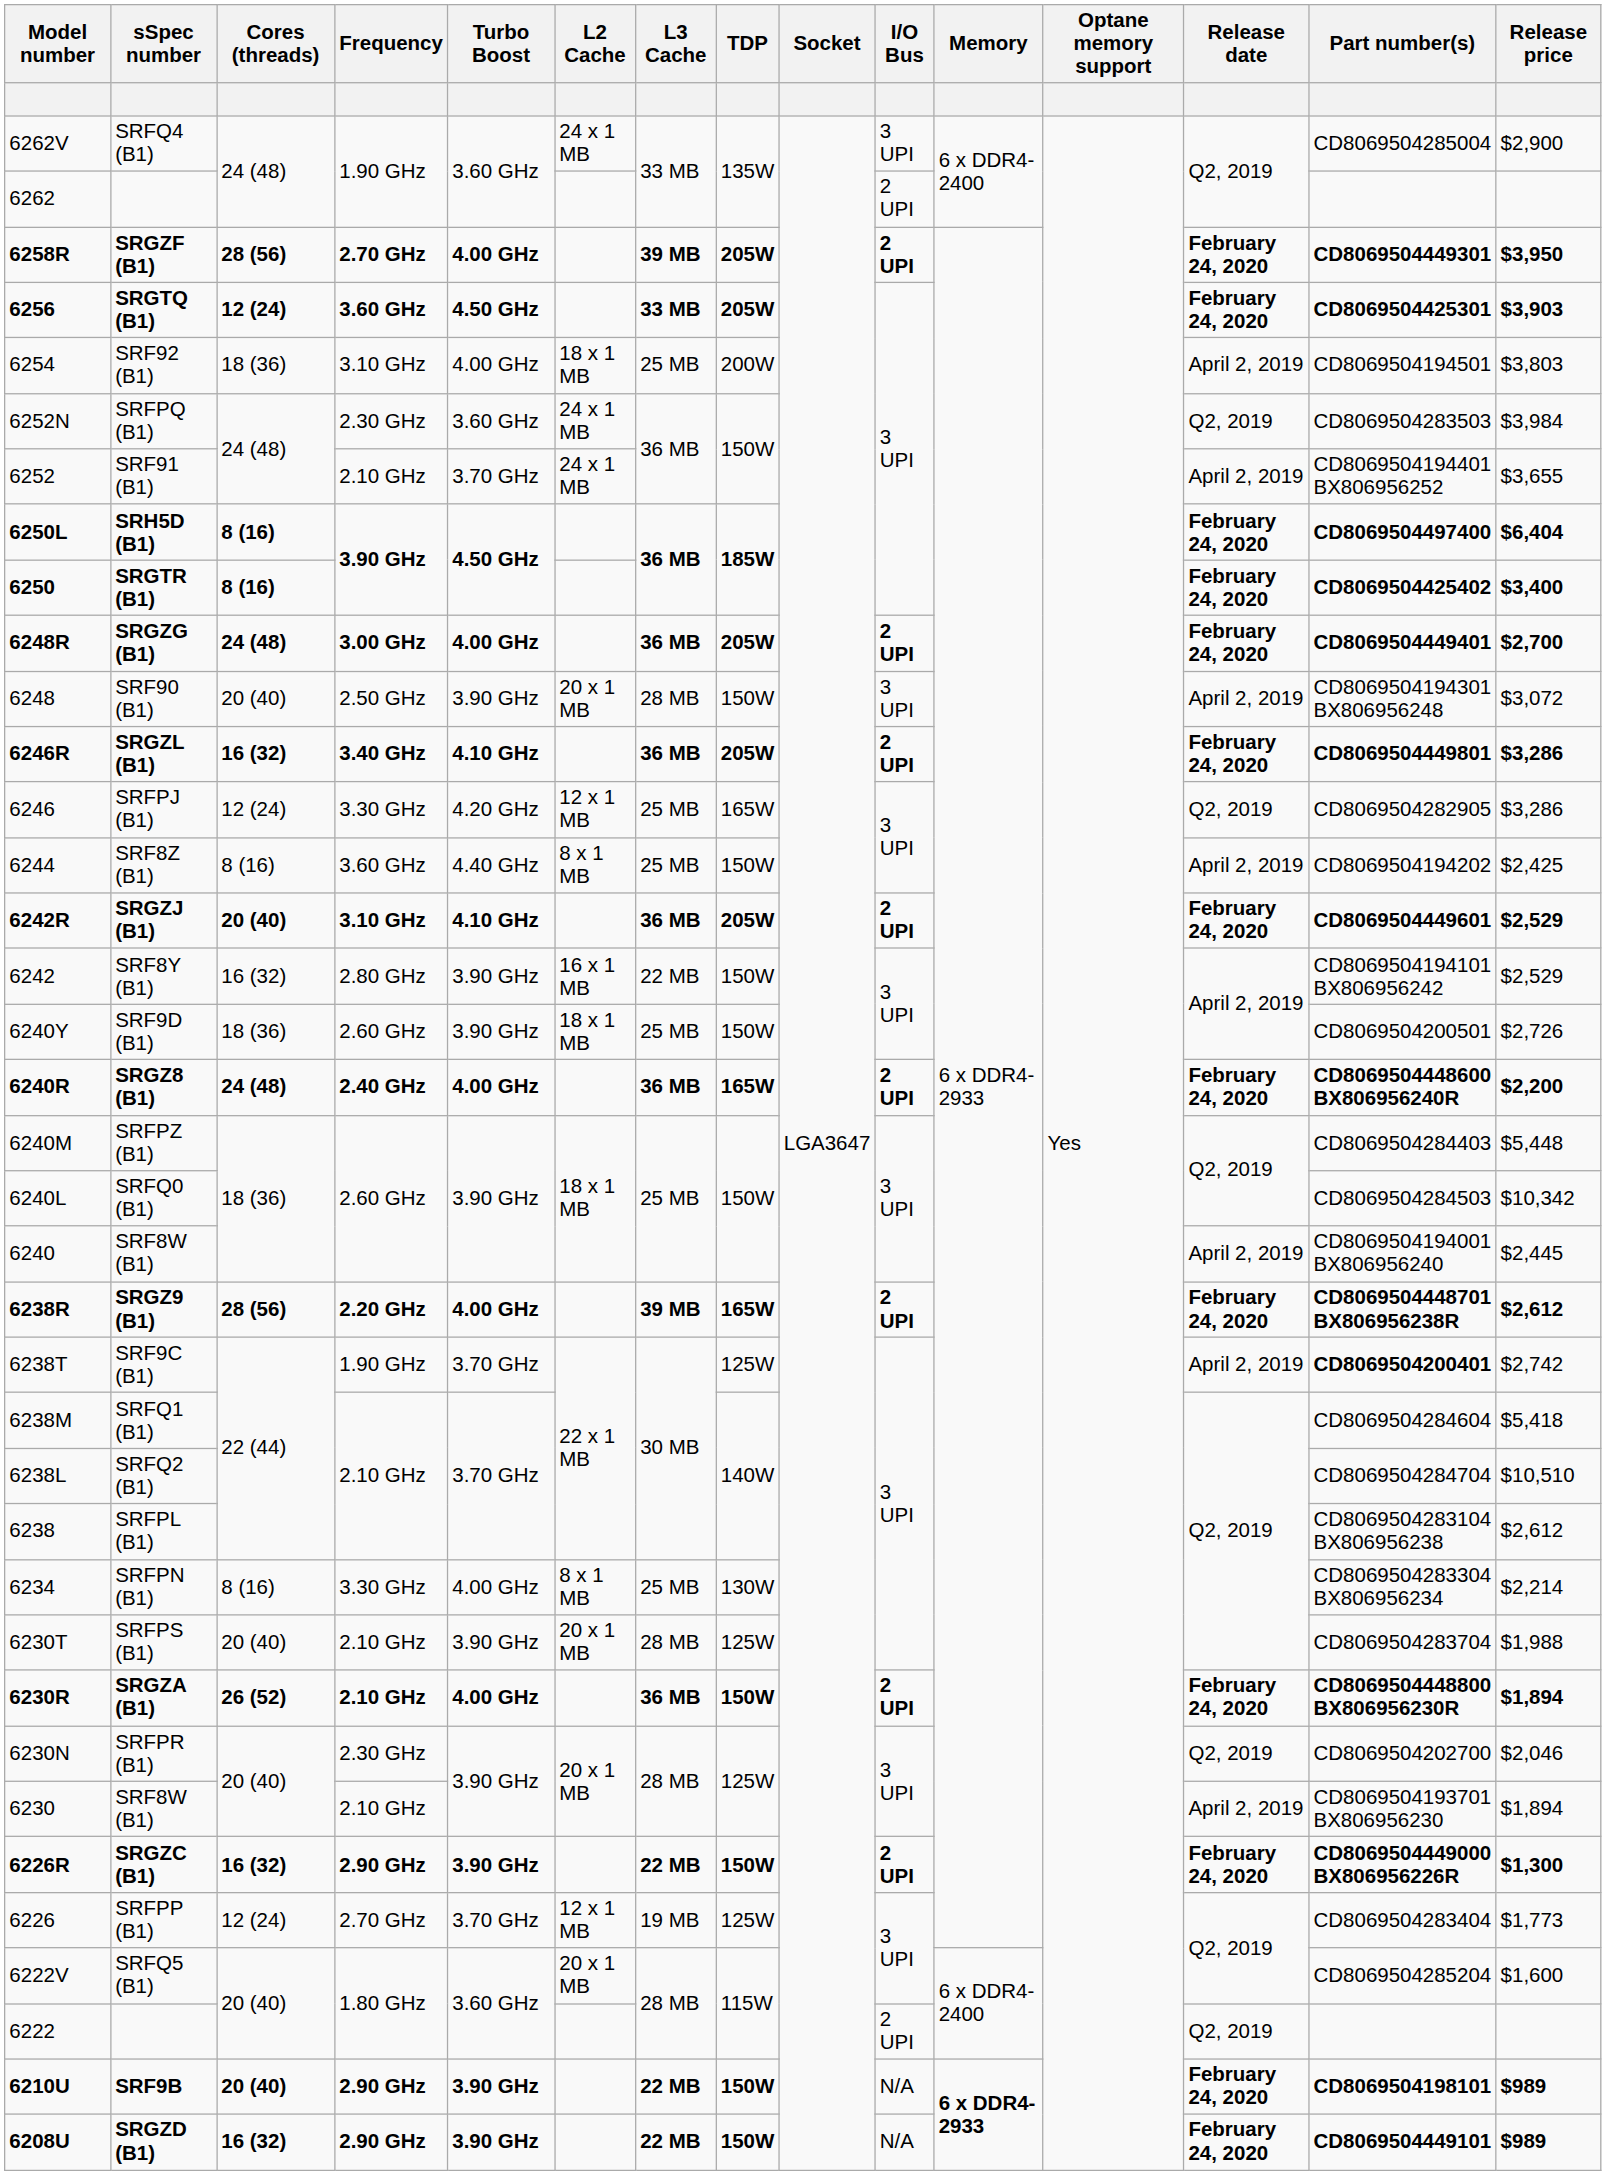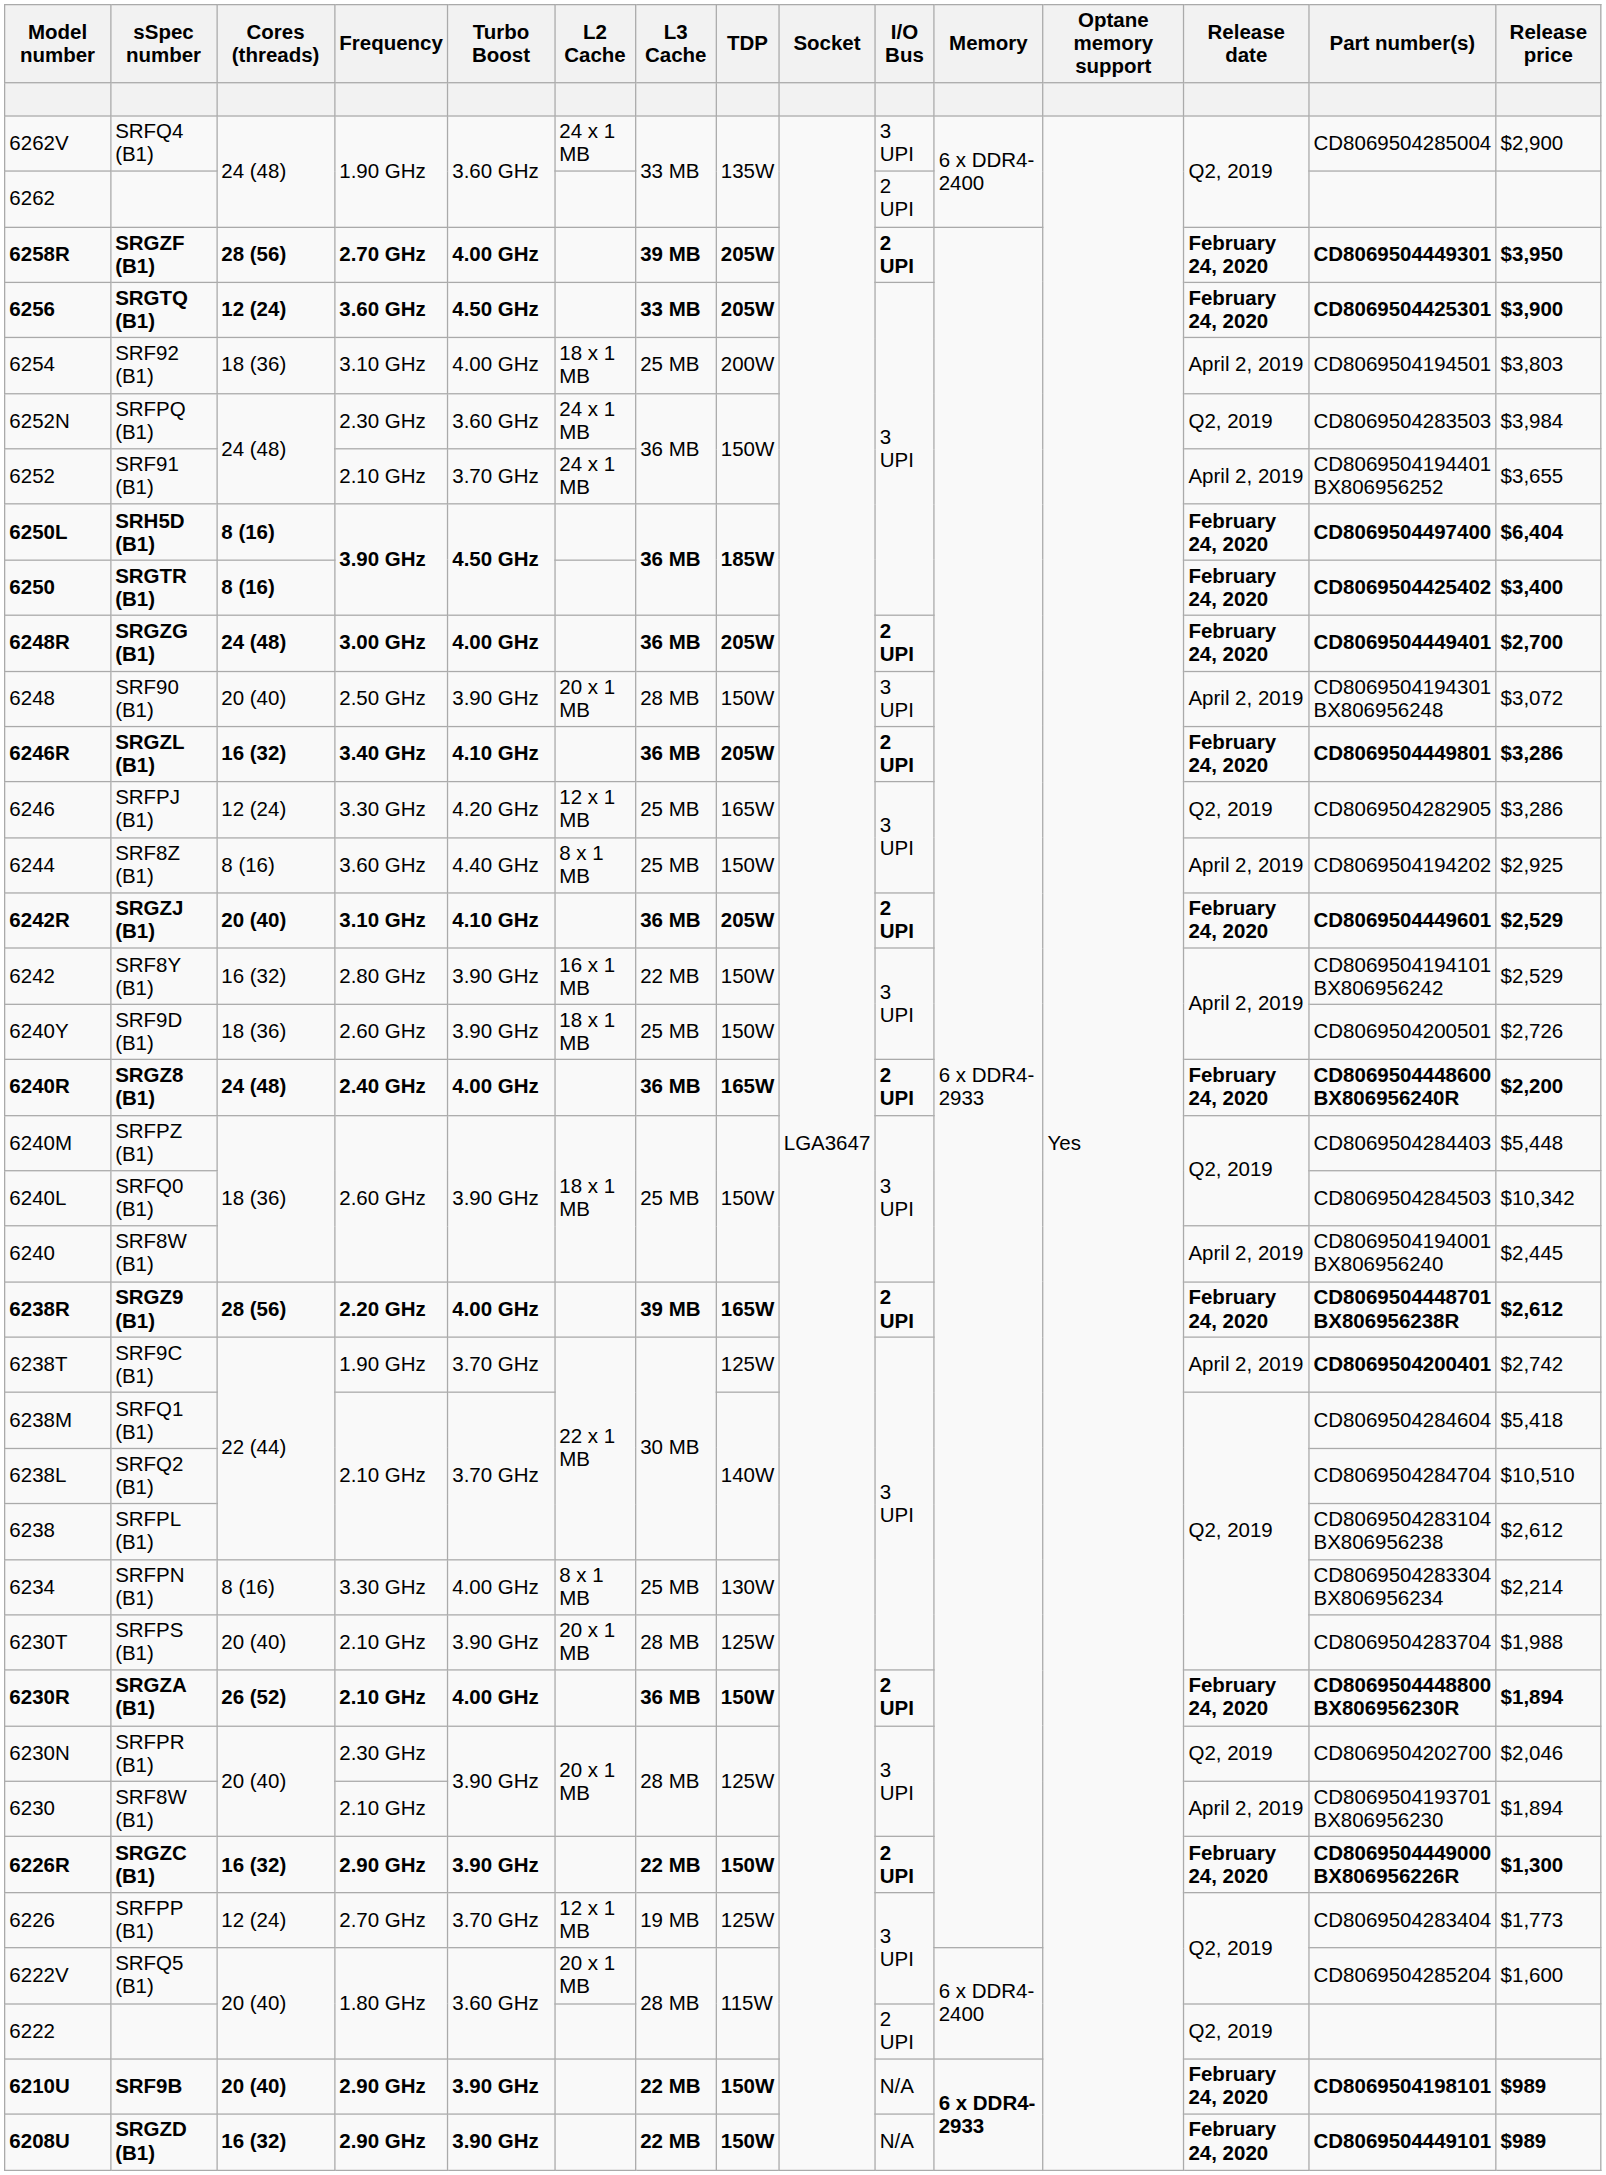(1532, 309) $3,903 -> (1532, 309) $3,900
(1532, 865) $2,425 -> (1532, 865) $2,925
